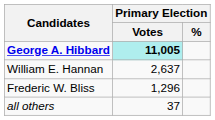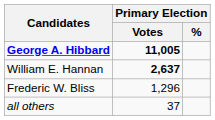(162, 50) paleturquoise background -> (162, 50) no background
(165, 69) normal -> (165, 69) bold
